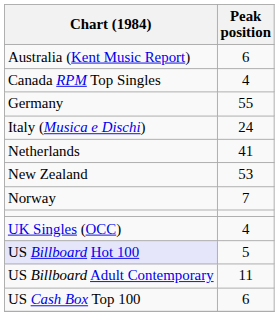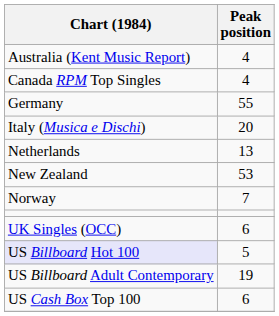(246, 56) 6 -> (246, 56) 4
(246, 127) 24 -> (246, 127) 20
(246, 151) 41 -> (246, 151) 13
(246, 228) 4 -> (246, 228) 6
(246, 275) 11 -> (246, 275) 19
